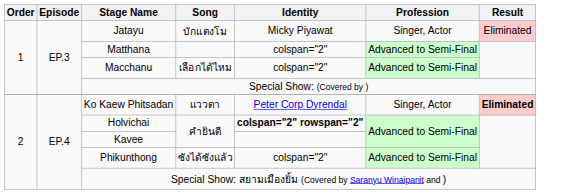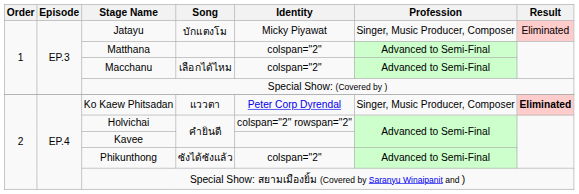(423, 31) Singer, Actor -> (436, 31) Singer, Music Producer, Composer
(423, 105) Singer, Actor -> (436, 105) Singer, Music Producer, Composer
(300, 123) bold -> (294, 123) normal
